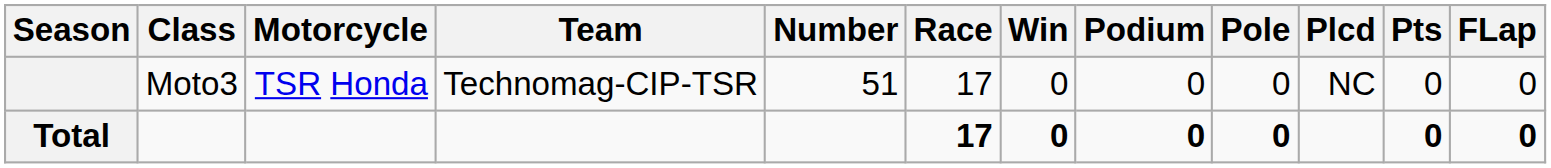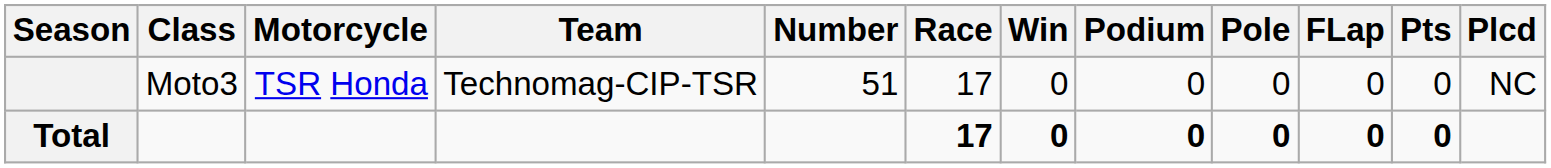columns swapped: (1497, 30) <-> (1341, 30)
